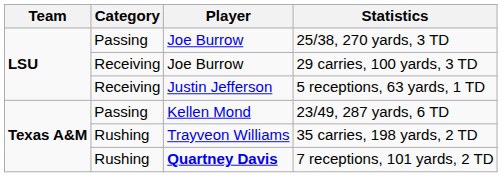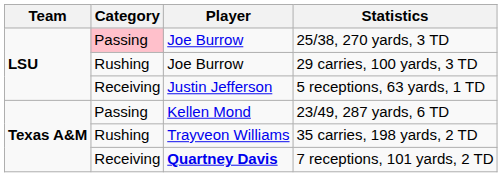(121, 40) no background -> (121, 40) pink background
(127, 64) Receiving -> (122, 64) Rushing
(122, 159) Rushing -> (127, 159) Receiving
